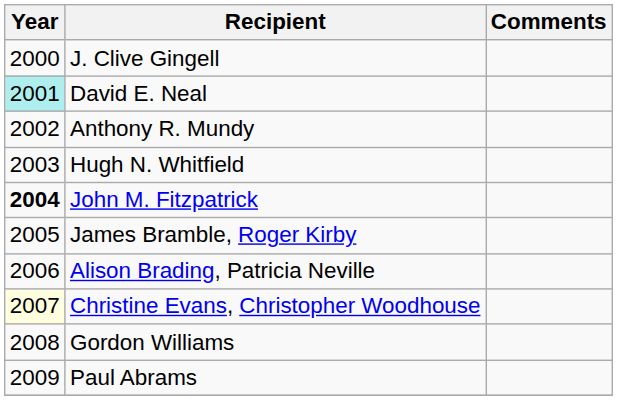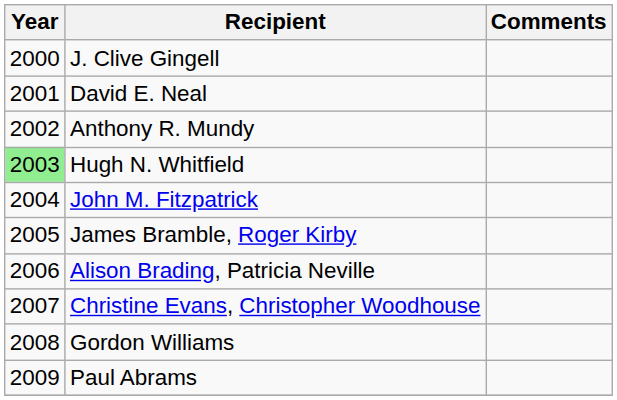(35, 93) paleturquoise background -> (35, 93) no background
(35, 164) no background -> (35, 164) lightgreen background
(35, 199) bold -> (35, 199) normal
(35, 306) lightyellow background -> (35, 306) no background
